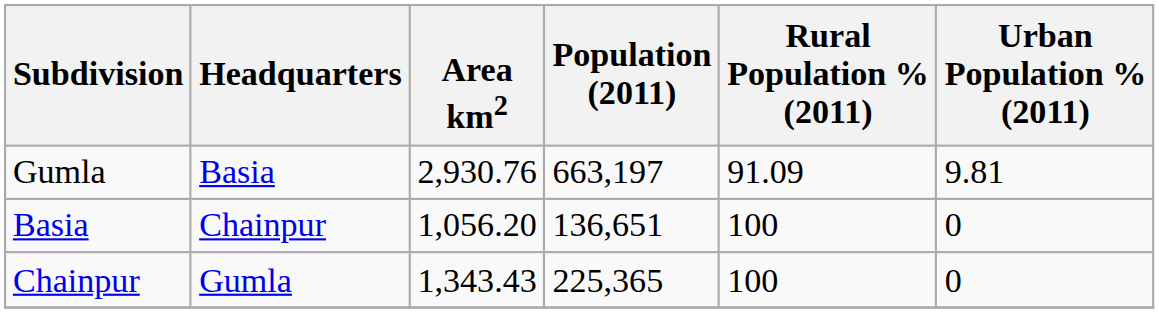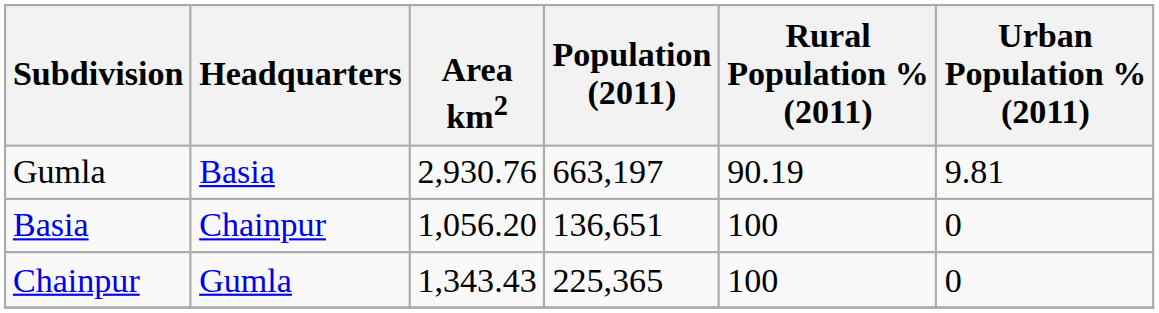(766, 171) 91.09 -> (766, 171) 90.19
